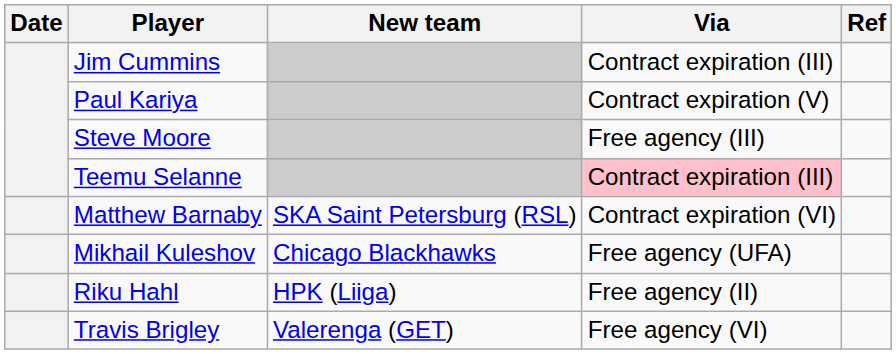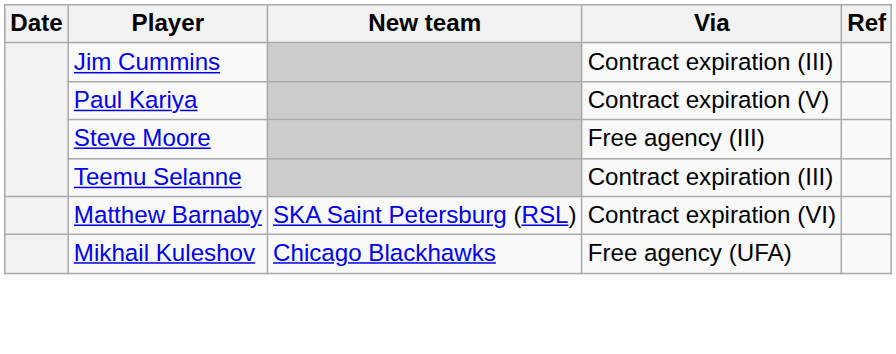(711, 176) pink background -> (711, 176) no background
- row: (126, 291)
- row: (147, 330)
